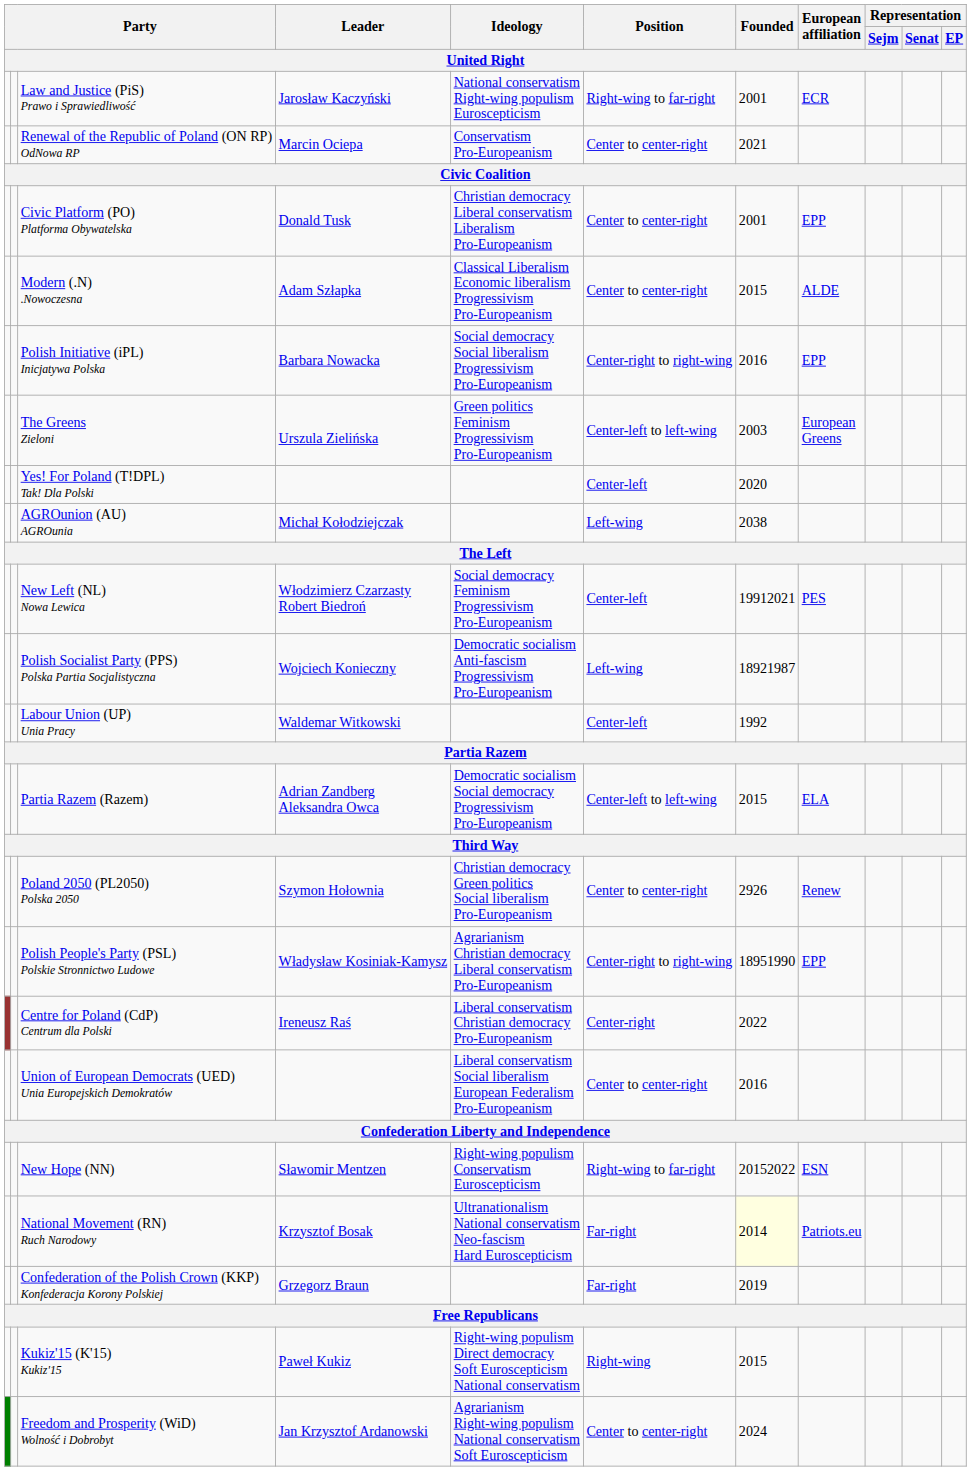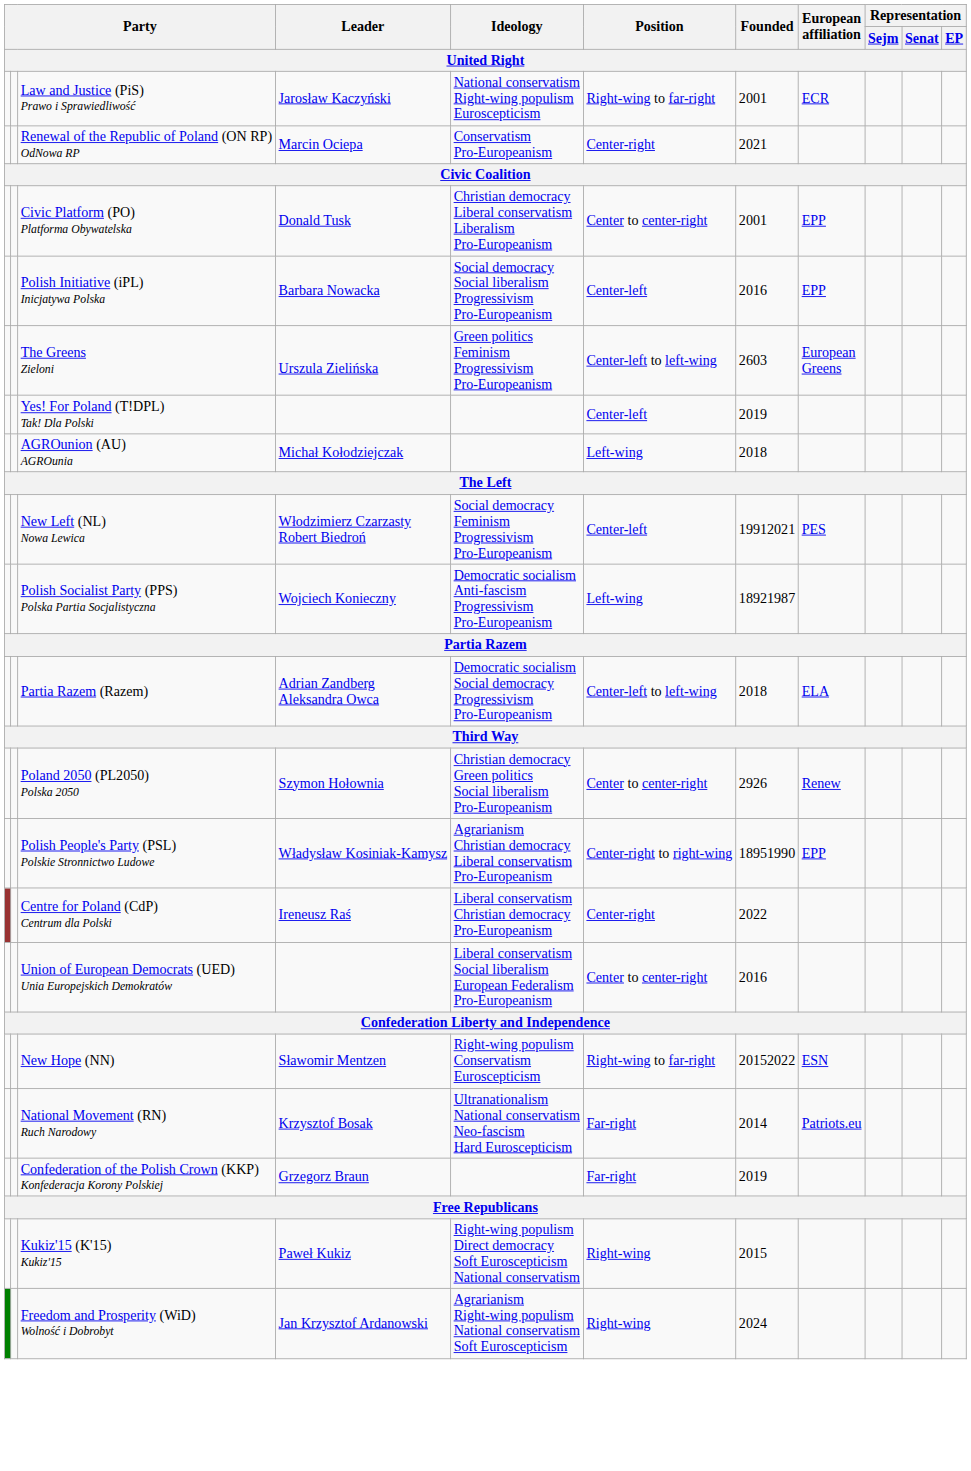(647, 144) Center to center-right -> (621, 144) Center-right
- row: (56, 290)
(659, 360) Center-right to right-wing -> (617, 290) Center-left
(753, 430) 2003 -> (753, 360) 2603
(753, 484) 2020 -> (753, 414) 2019
(753, 522) 2038 -> (753, 452) 2018
- row: (76, 722)
(753, 799) 2015 -> (753, 691) 2018
(753, 1231) lightyellow background -> (753, 1123) no background
(647, 1431) Center to center-right -> (618, 1323) Right-wing
